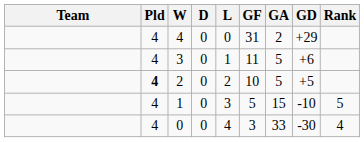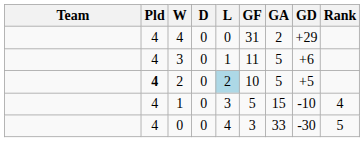(227, 81) no background -> (227, 81) lightblue background
(340, 103) 5 -> (340, 103) 4
(340, 125) 4 -> (340, 125) 5
